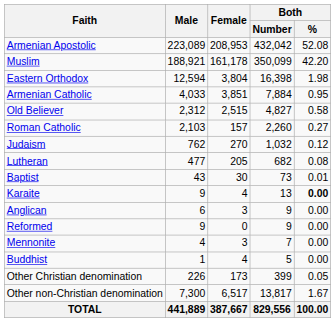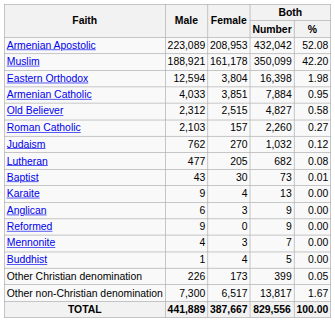(318, 194) bold -> (318, 194) normal
